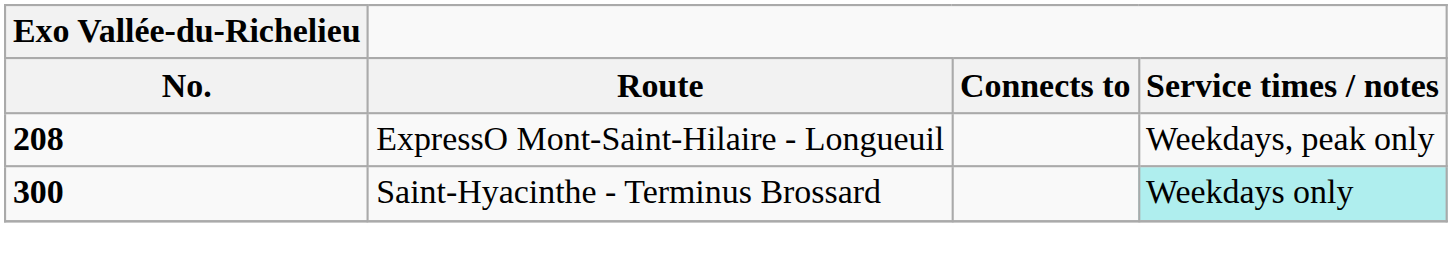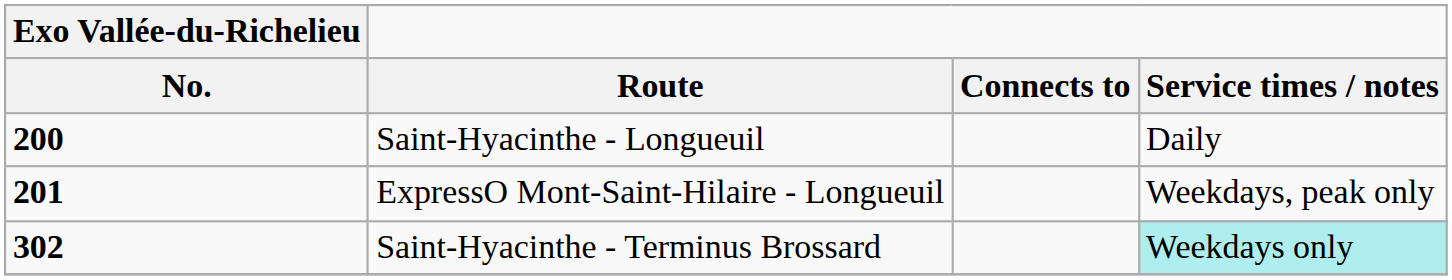+ row: (570, 138)
(38, 138) 208 -> (38, 192) 201
(38, 192) 300 -> (38, 246) 302
